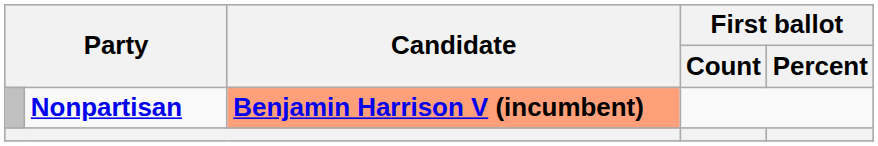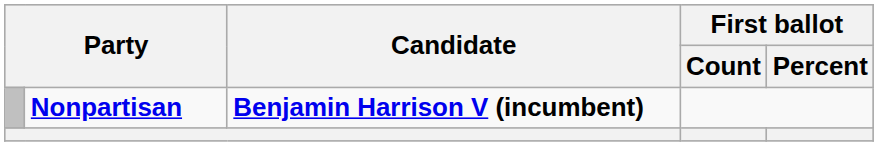(439, 107) lightsalmon background -> (439, 107) no background
